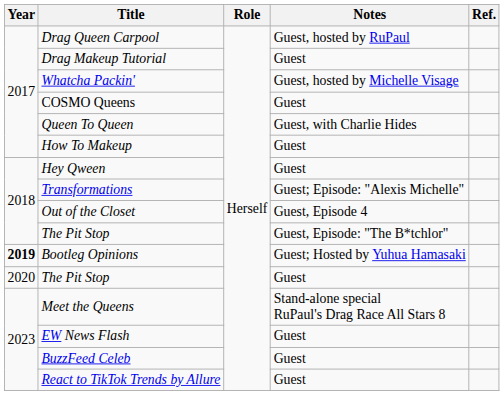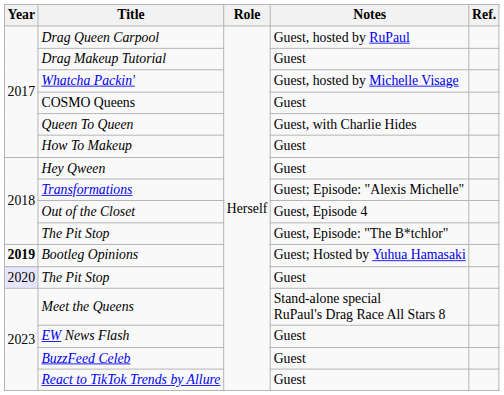(21, 277) no background -> (21, 277) lavender background
